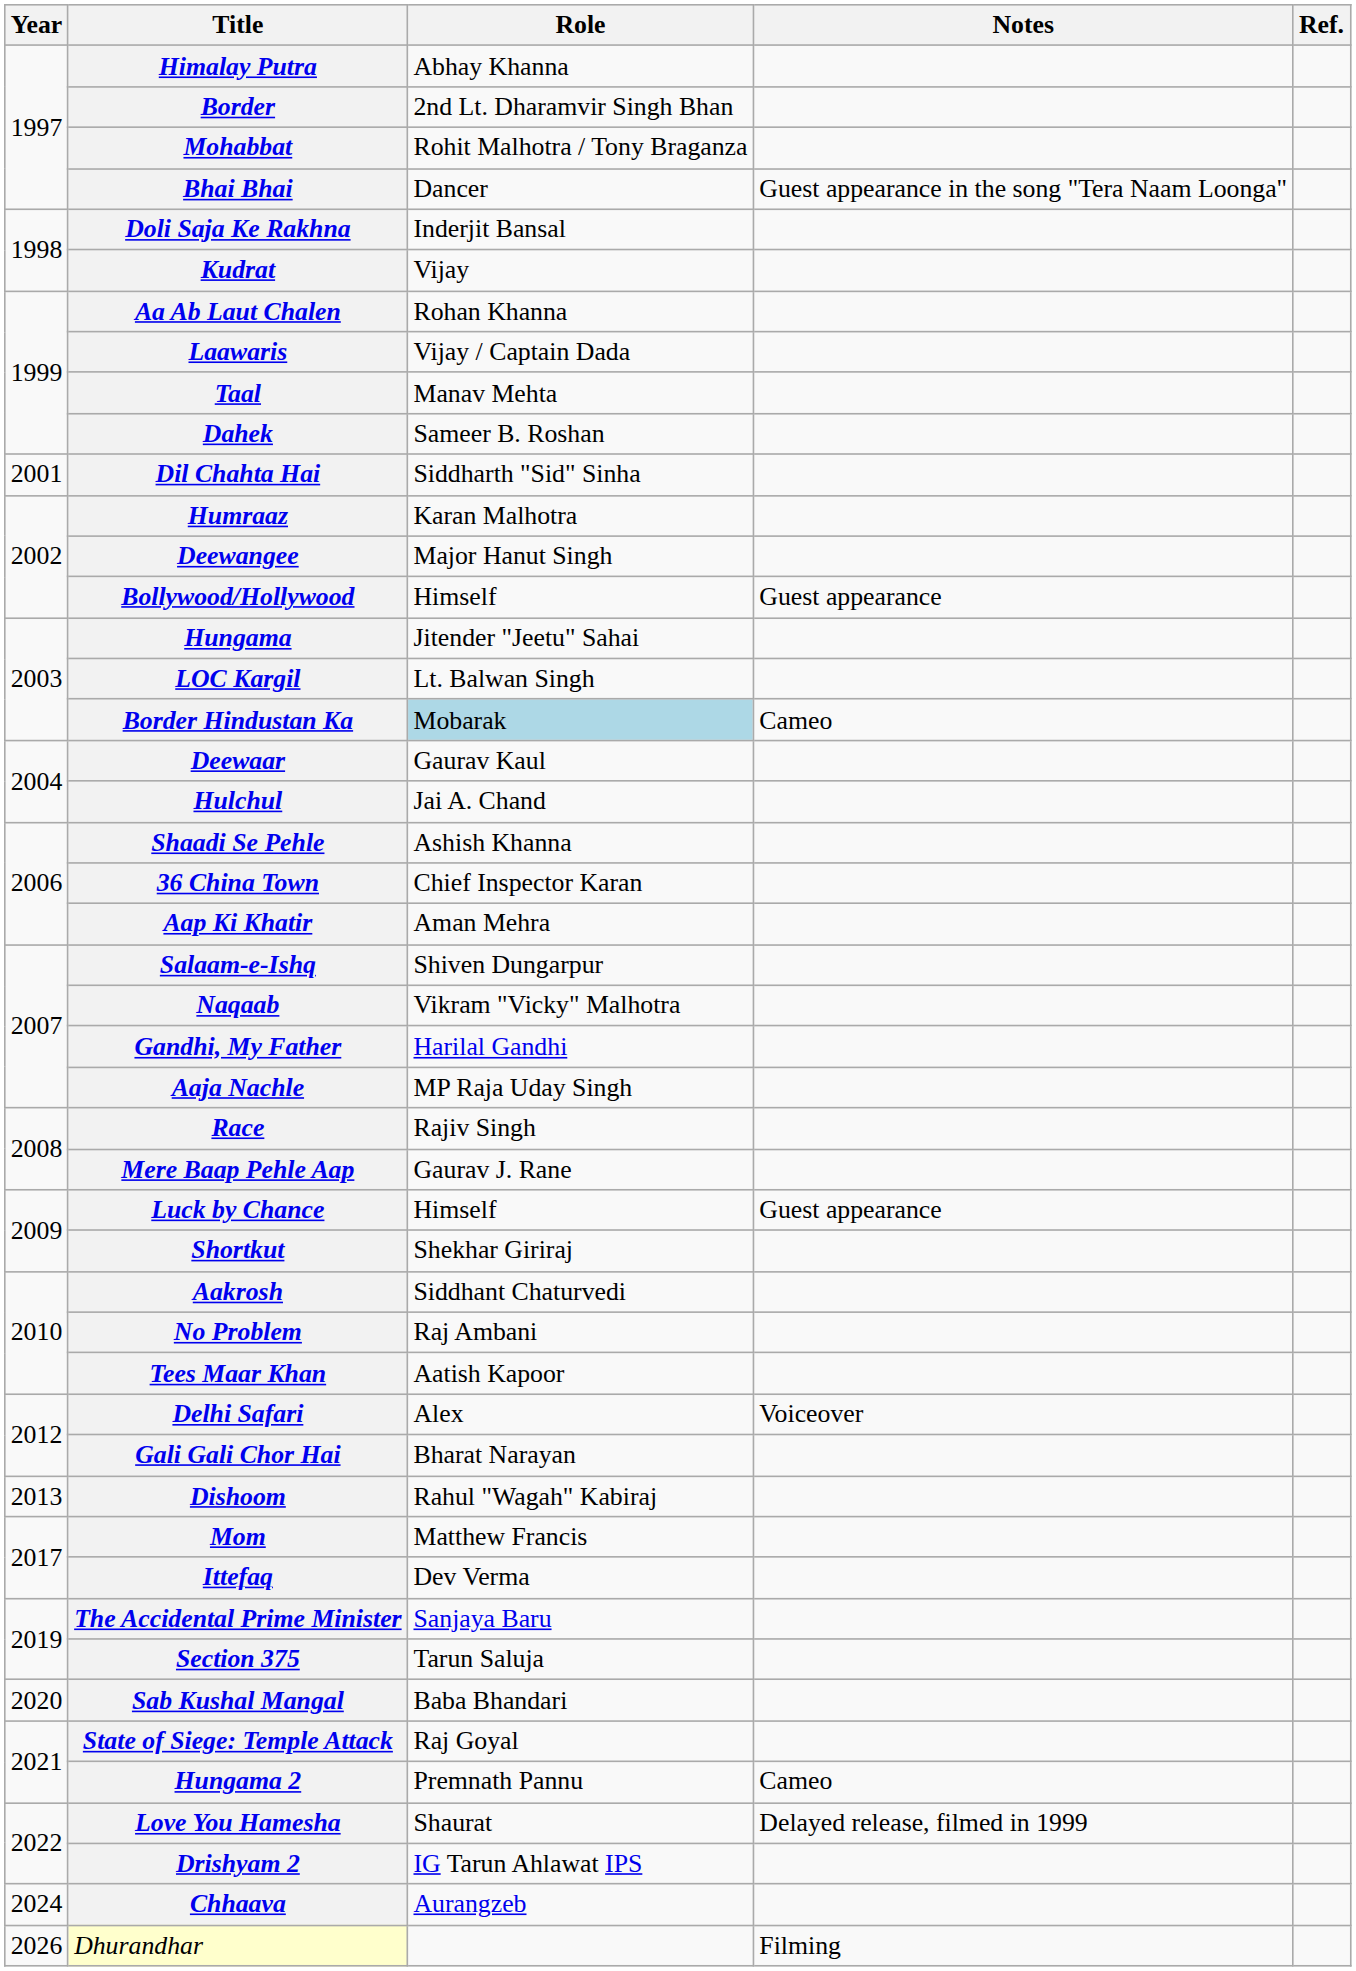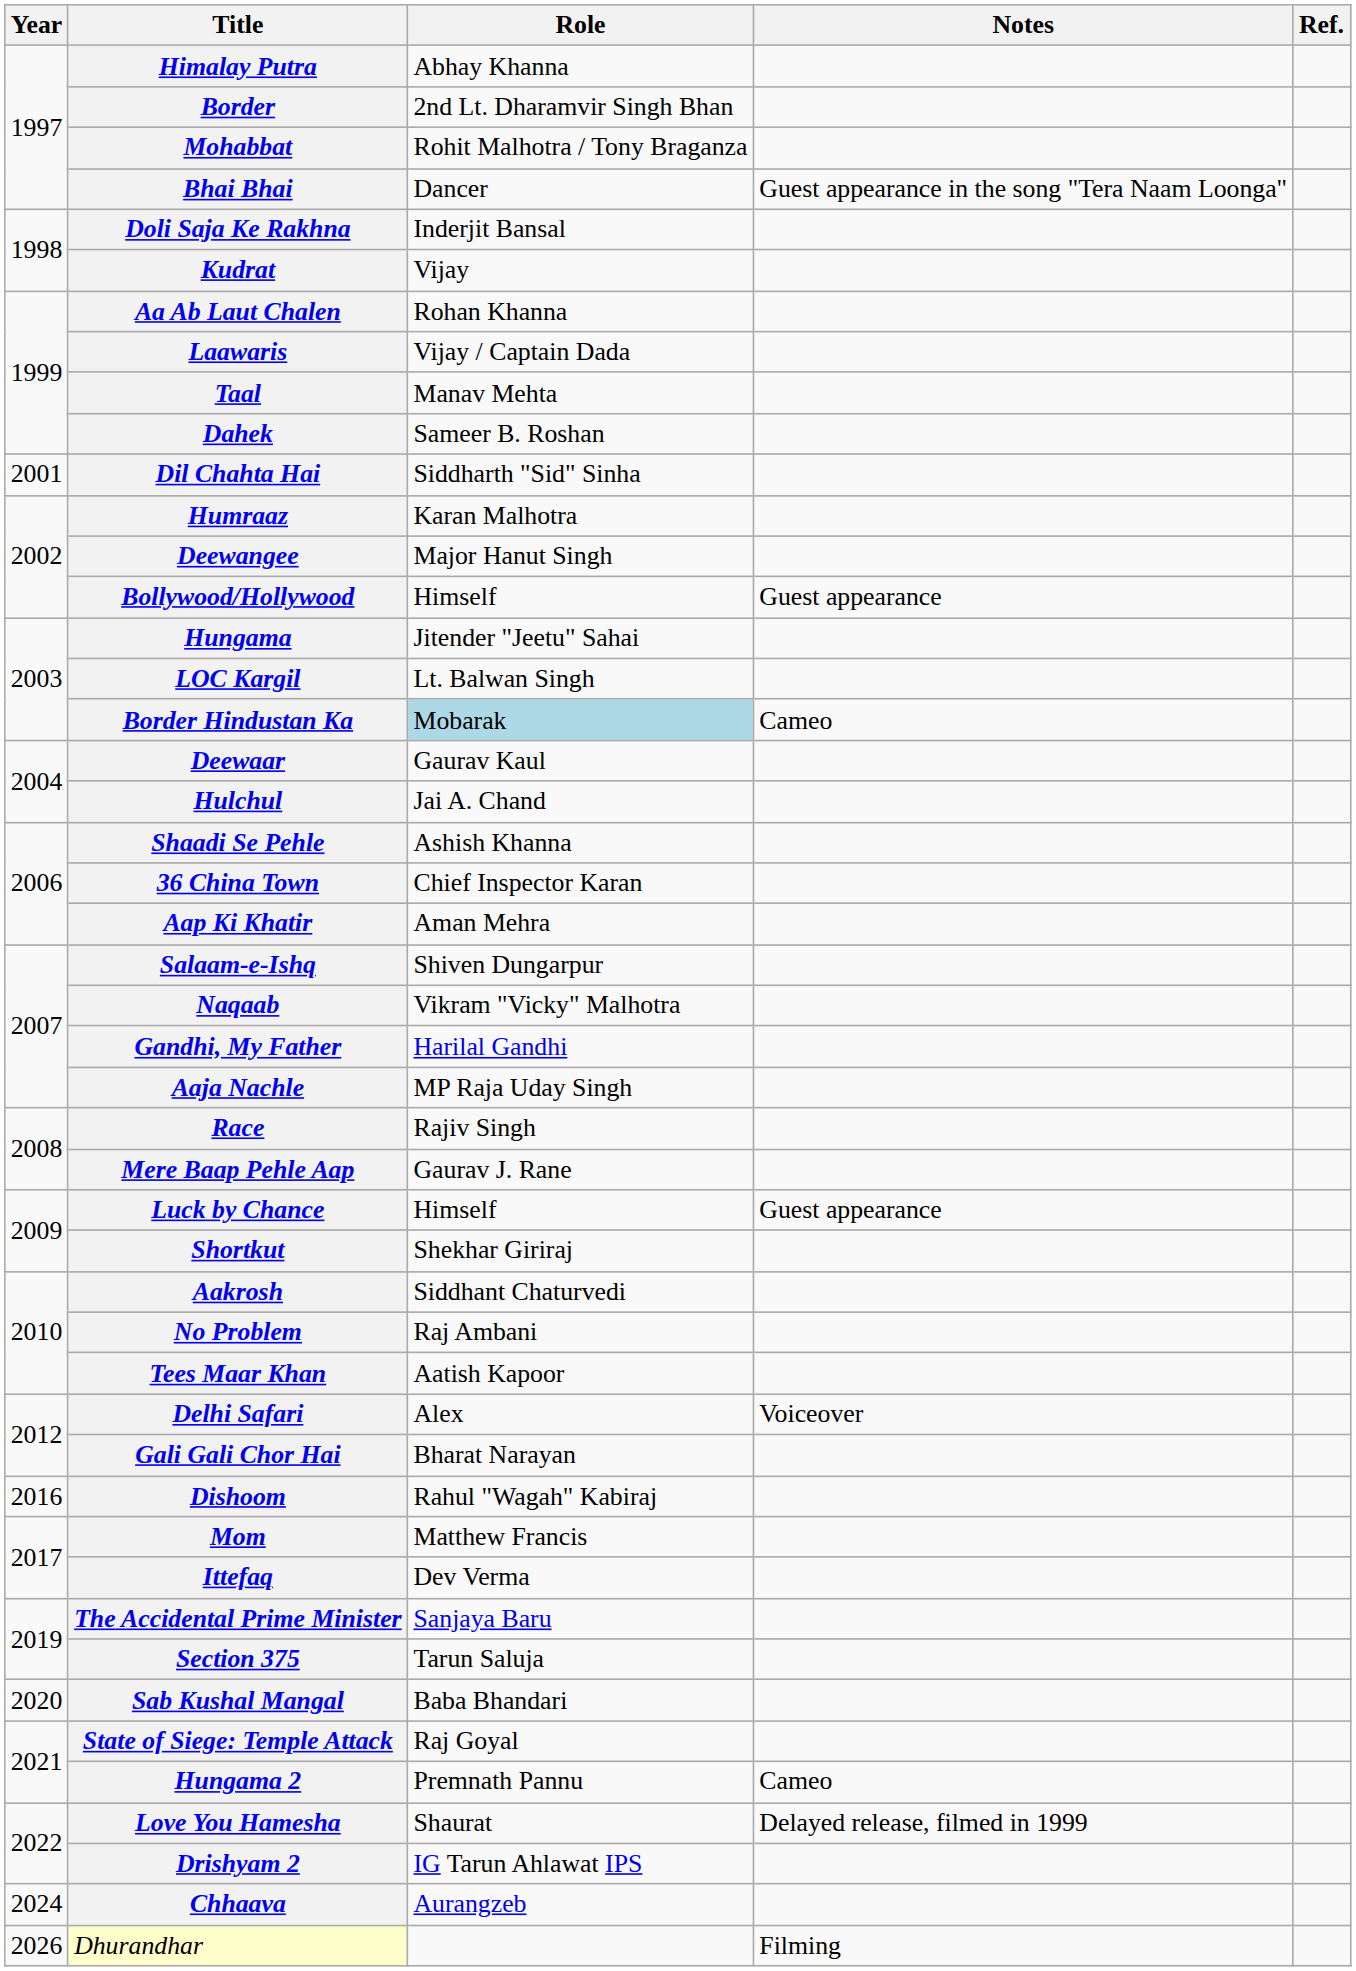(37, 1495) 2013 -> (37, 1495) 2016
